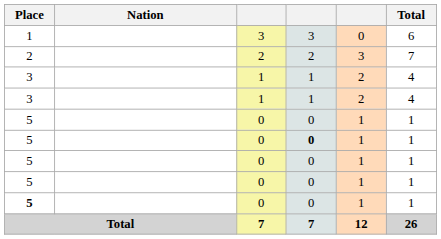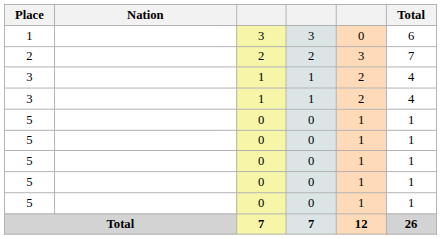(311, 140) bold -> (311, 140) normal
(29, 203) bold -> (29, 203) normal
